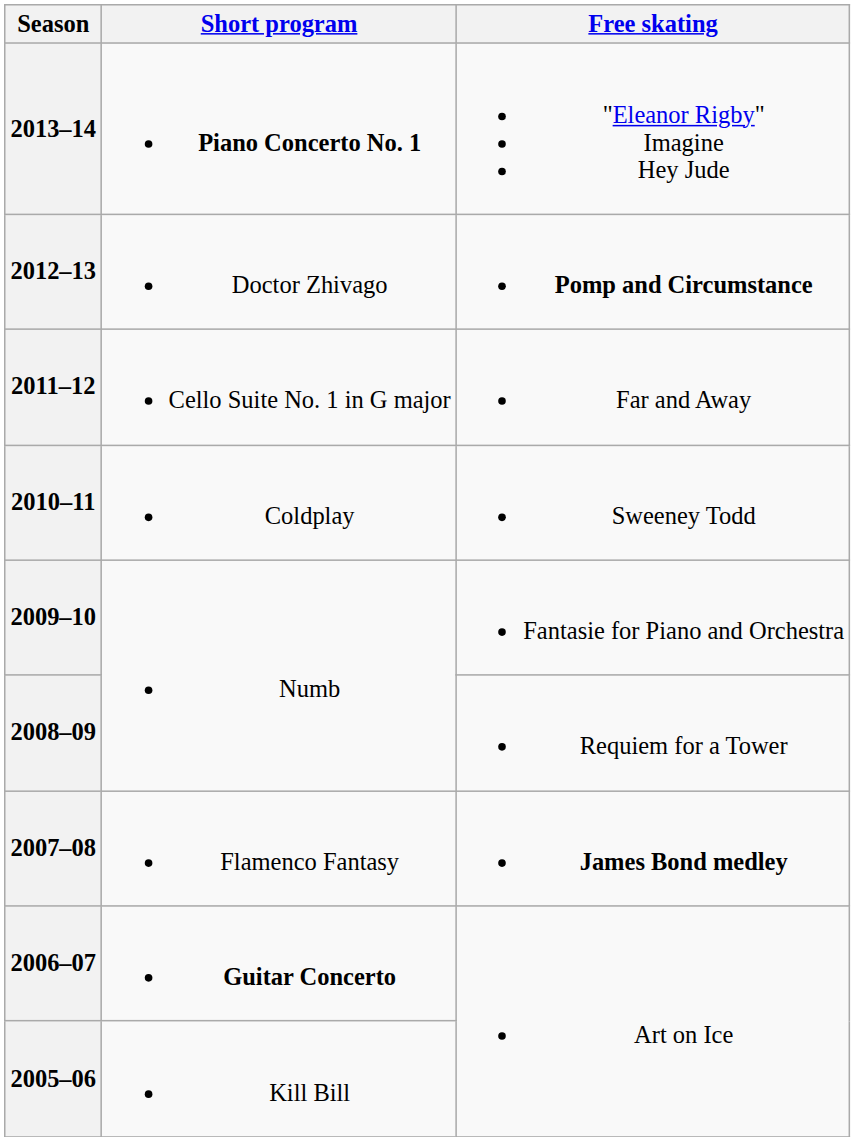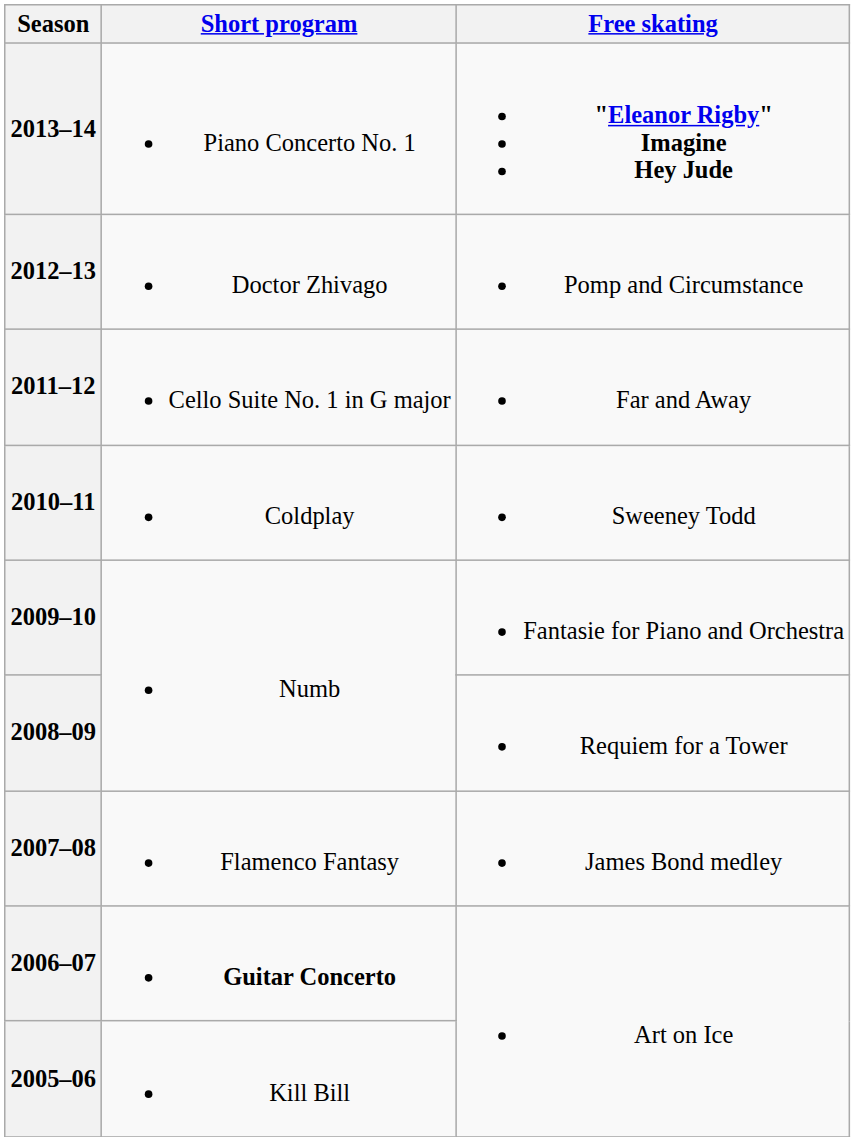(279, 143) bold -> (279, 143) normal
(653, 143) normal -> (653, 143) bold
(653, 285) bold -> (653, 285) normal
(653, 862) bold -> (653, 862) normal
